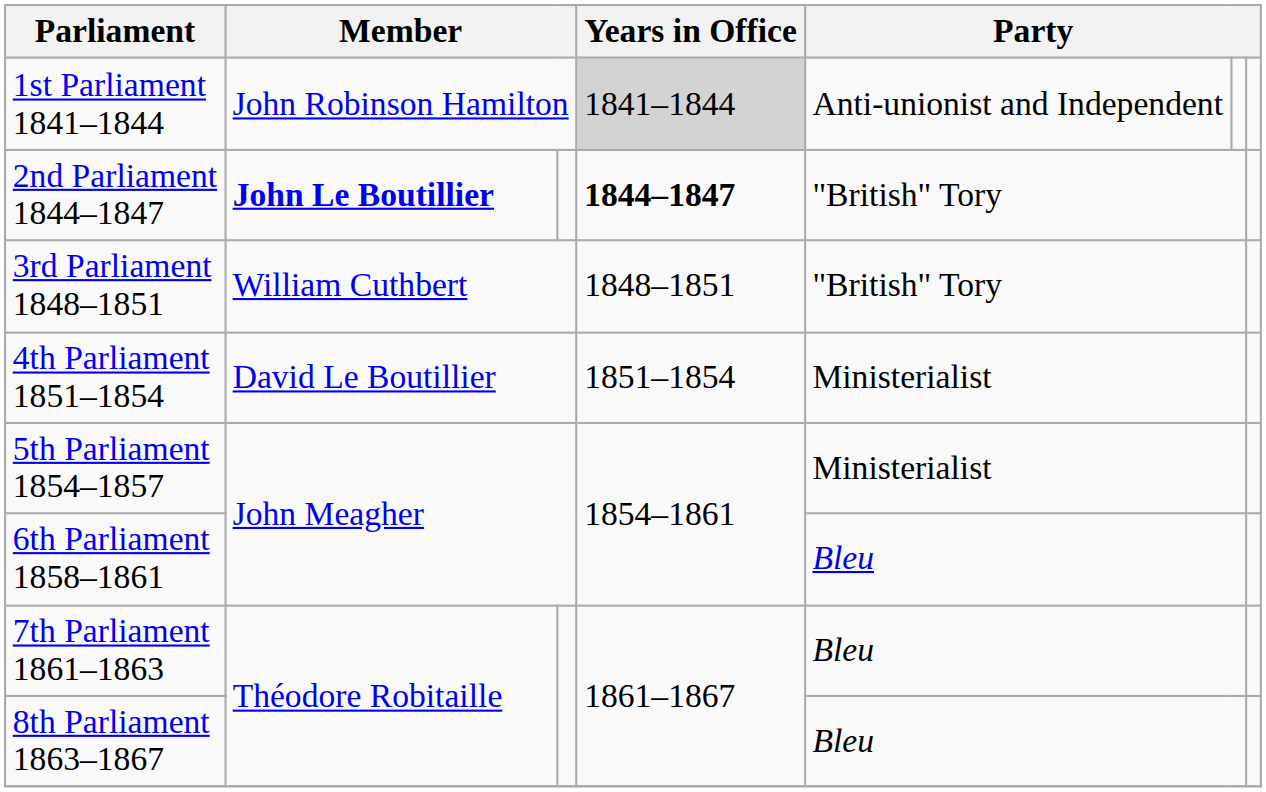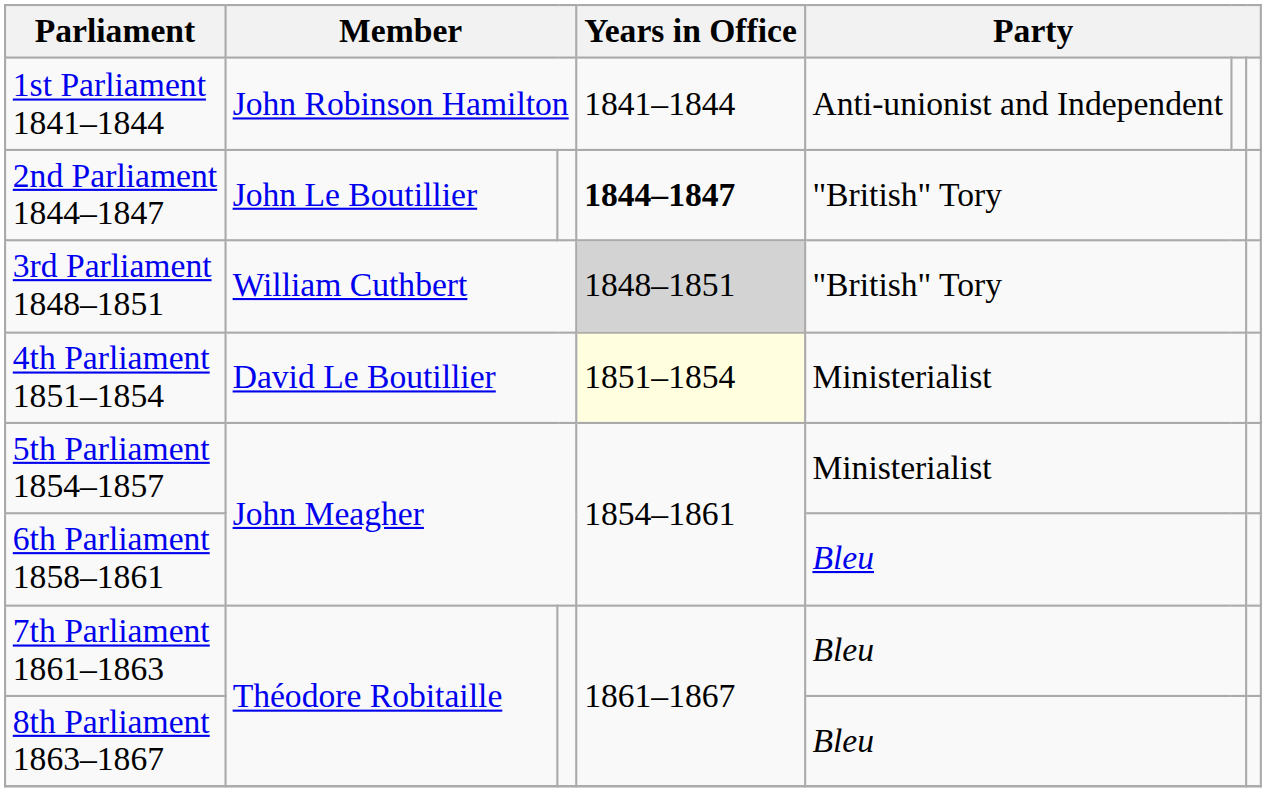(660, 103) lightgrey background -> (660, 103) no background
(363, 194) bold -> (355, 194) normal
(660, 285) no background -> (660, 285) lightgrey background
(660, 376) no background -> (660, 376) lightyellow background
